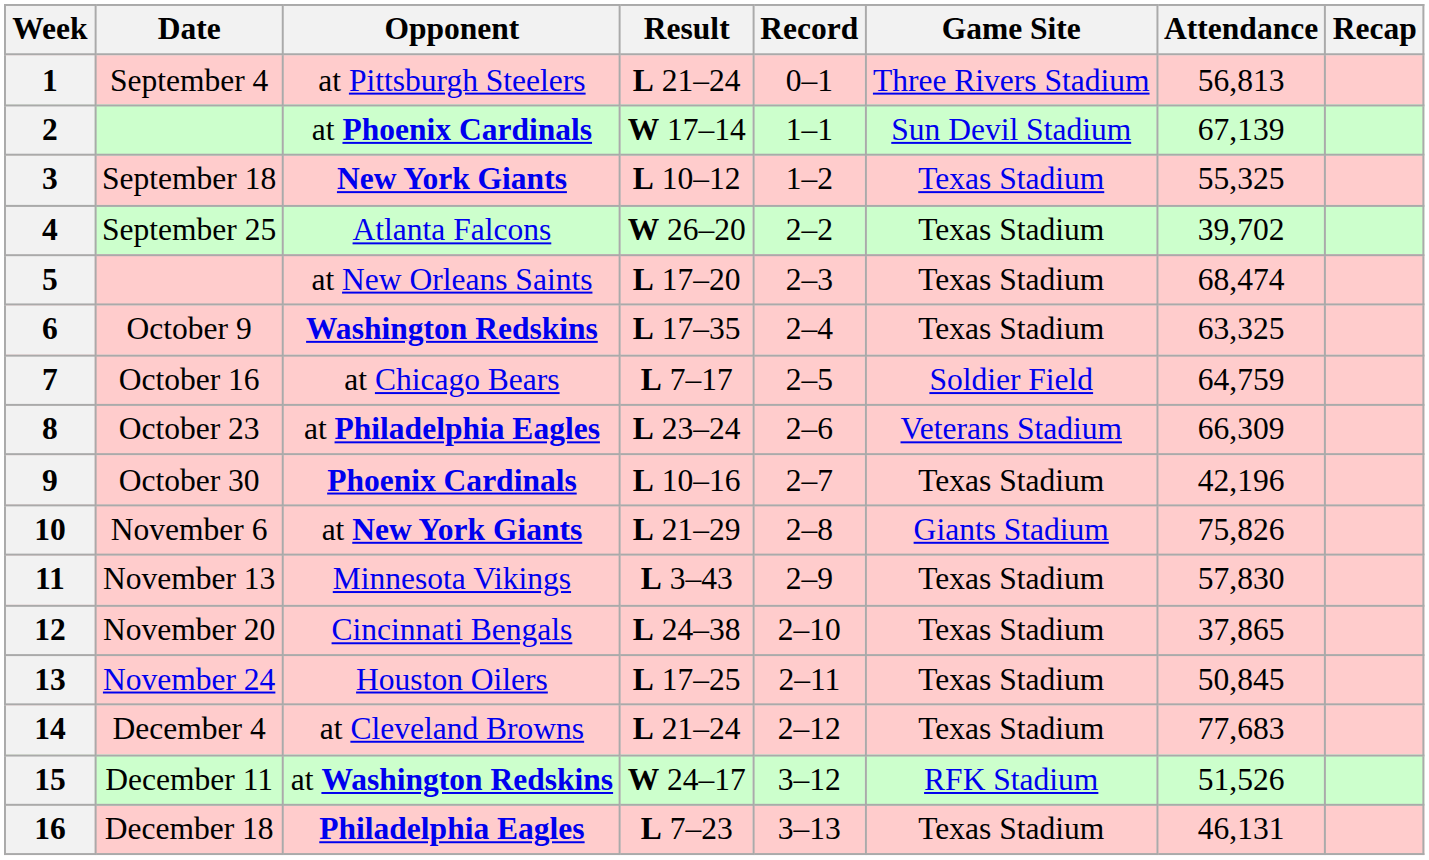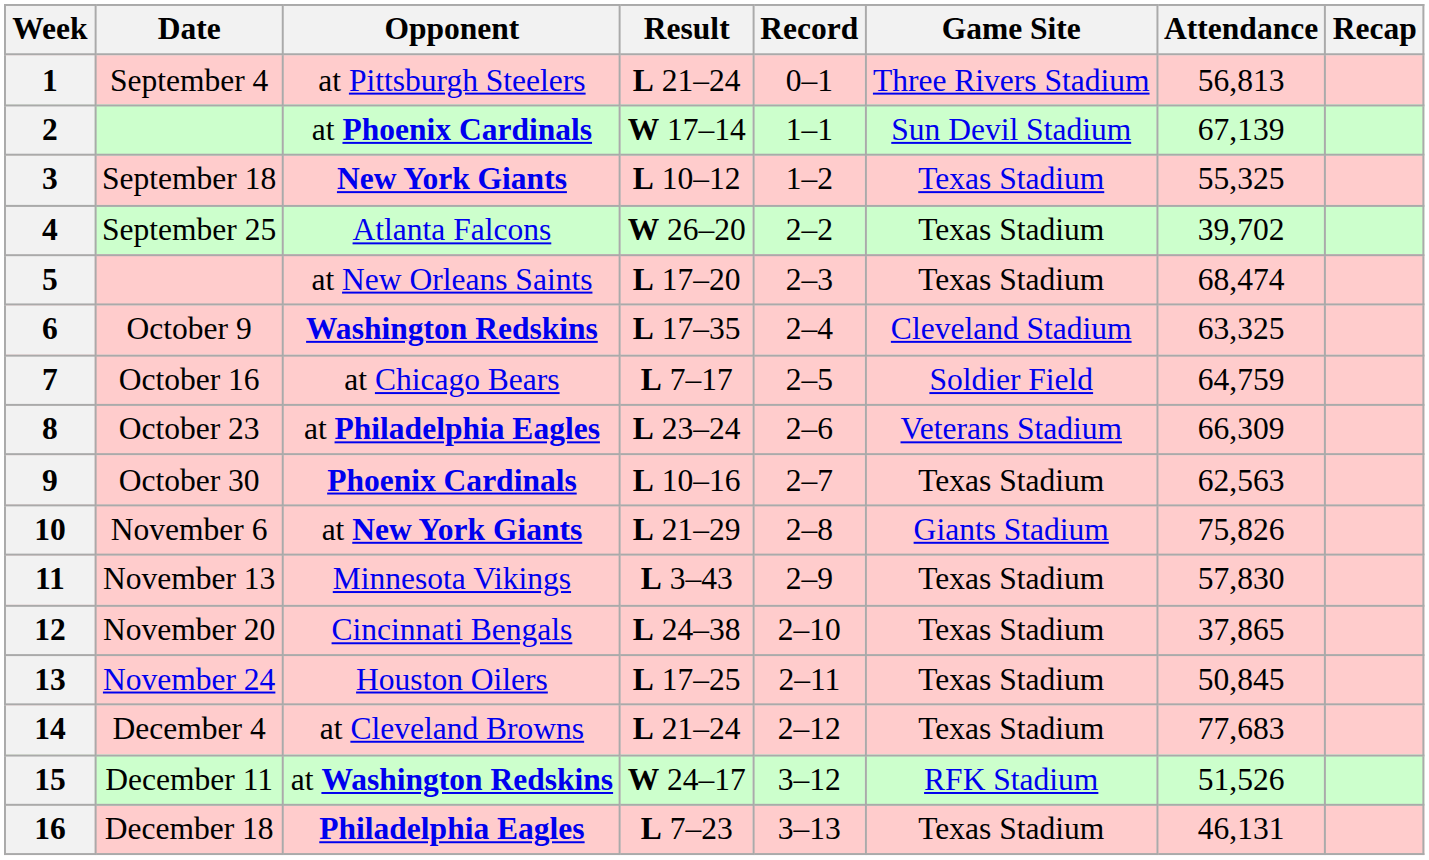(1011, 329) Texas Stadium -> (1011, 329) Cleveland Stadium
(1241, 479) 42,196 -> (1241, 479) 62,563
